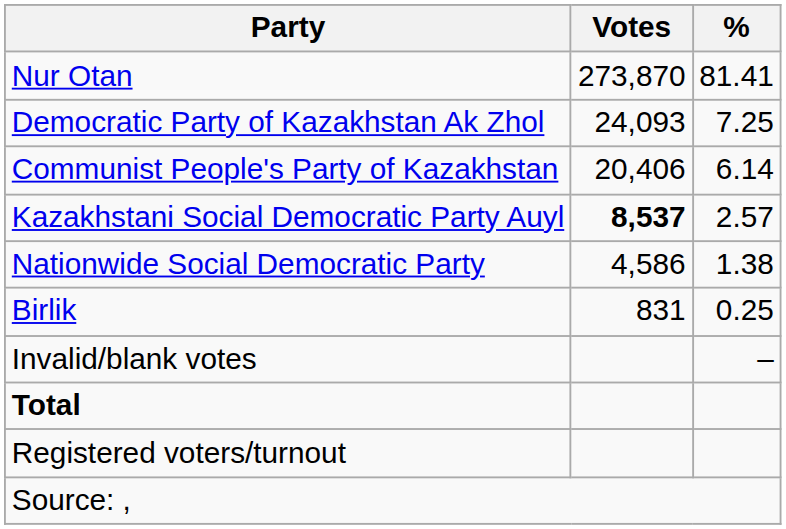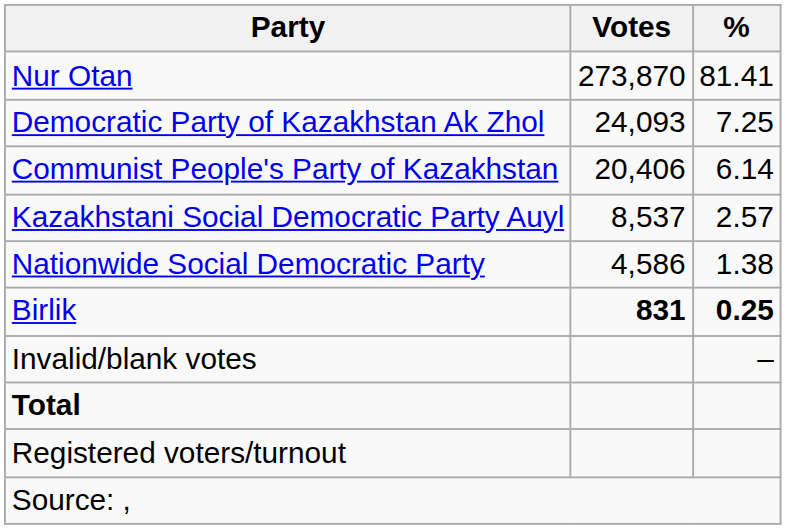(648, 216) bold -> (648, 216) normal
(661, 311) normal -> (661, 311) bold
(745, 311) normal -> (745, 311) bold
